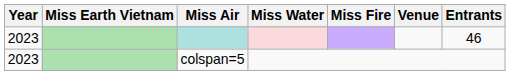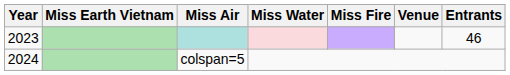(23, 60) 2023 -> (23, 60) 2024
